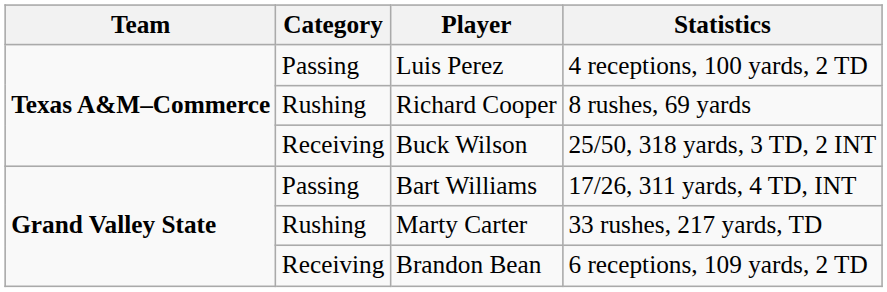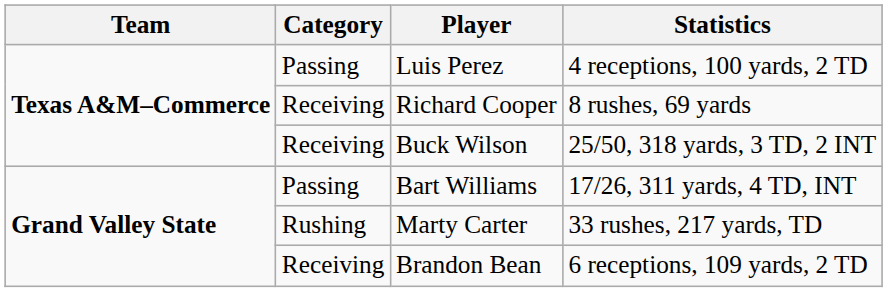(324, 105) Rushing -> (333, 105) Receiving
